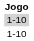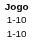(17, 20) lightgrey background -> (17, 20) no background
